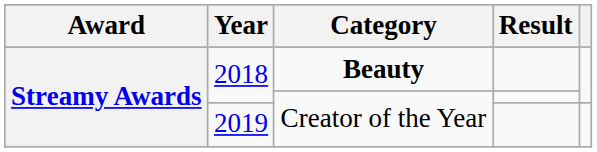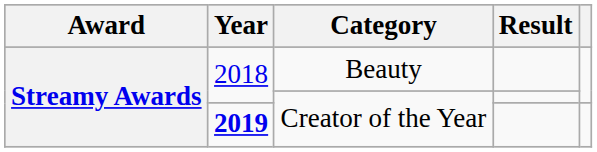(383, 68) bold -> (383, 68) normal
(241, 124) normal -> (241, 124) bold
